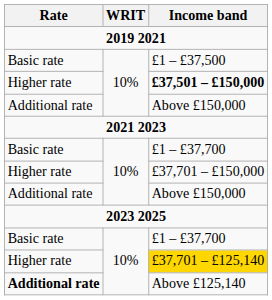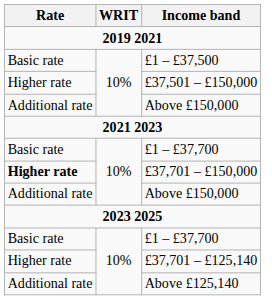(208, 82) bold -> (201, 82) normal
(40, 171) normal -> (43, 171) bold
(208, 261) gold background -> (201, 261) no background
(54, 283) bold -> (50, 283) normal
